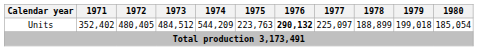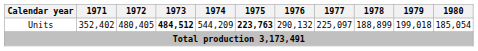(176, 25) normal -> (176, 25) bold
(255, 25) normal -> (255, 25) bold
(295, 25) bold -> (295, 25) normal
